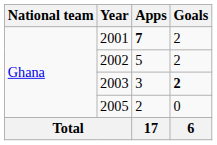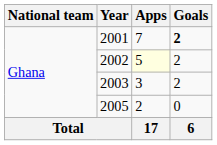(139, 38) bold -> (139, 38) normal
(177, 38) normal -> (177, 38) bold
(139, 60) no background -> (139, 60) lightyellow background
(177, 83) bold -> (177, 83) normal
